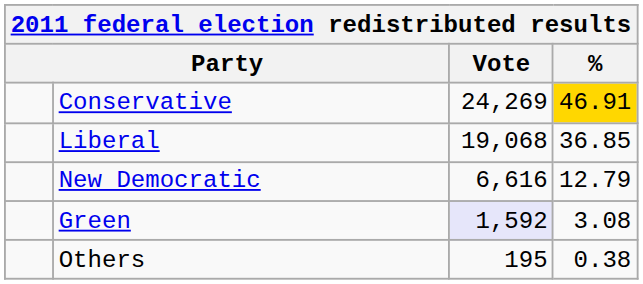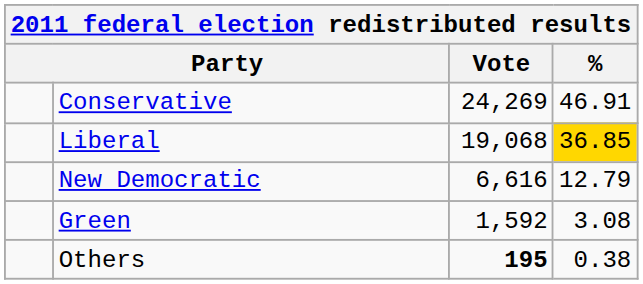(595, 103) gold background -> (595, 103) no background
(595, 142) no background -> (595, 142) gold background
(512, 221) lavender background -> (512, 221) no background
(526, 260) normal -> (526, 260) bold
